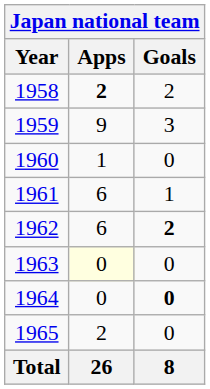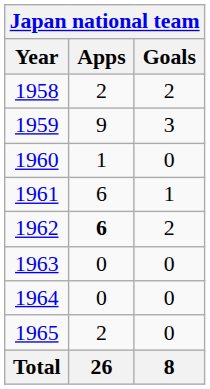(101, 90) bold -> (101, 90) normal
(101, 228) normal -> (101, 228) bold
(169, 228) bold -> (169, 228) normal
(101, 263) lightyellow background -> (101, 263) no background
(169, 297) bold -> (169, 297) normal
